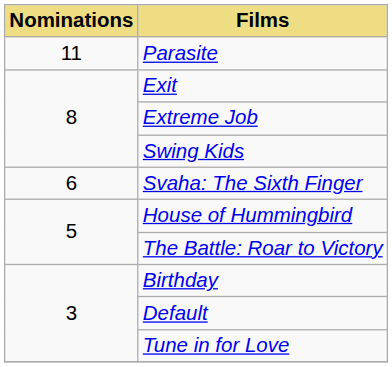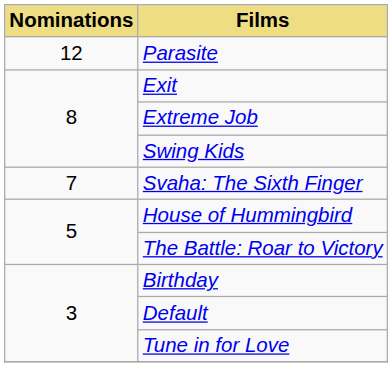(71, 53) 11 -> (71, 53) 12
(71, 183) 6 -> (71, 183) 7
